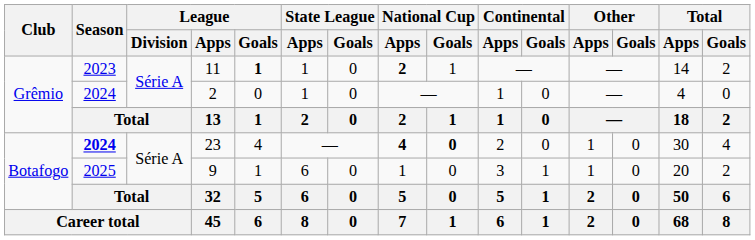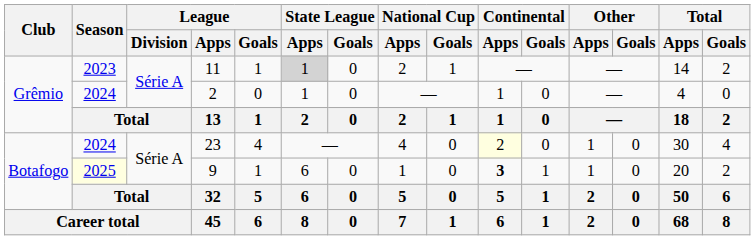(258, 68) bold -> (258, 68) normal
(305, 68) no background -> (305, 68) lightgrey background
(402, 68) bold -> (402, 68) normal
(100, 145) bold -> (100, 145) normal
(402, 145) bold -> (402, 145) normal
(453, 145) bold -> (453, 145) normal
(500, 145) no background -> (500, 145) lightyellow background
(100, 171) no background -> (100, 171) lightyellow background
(500, 171) normal -> (500, 171) bold
